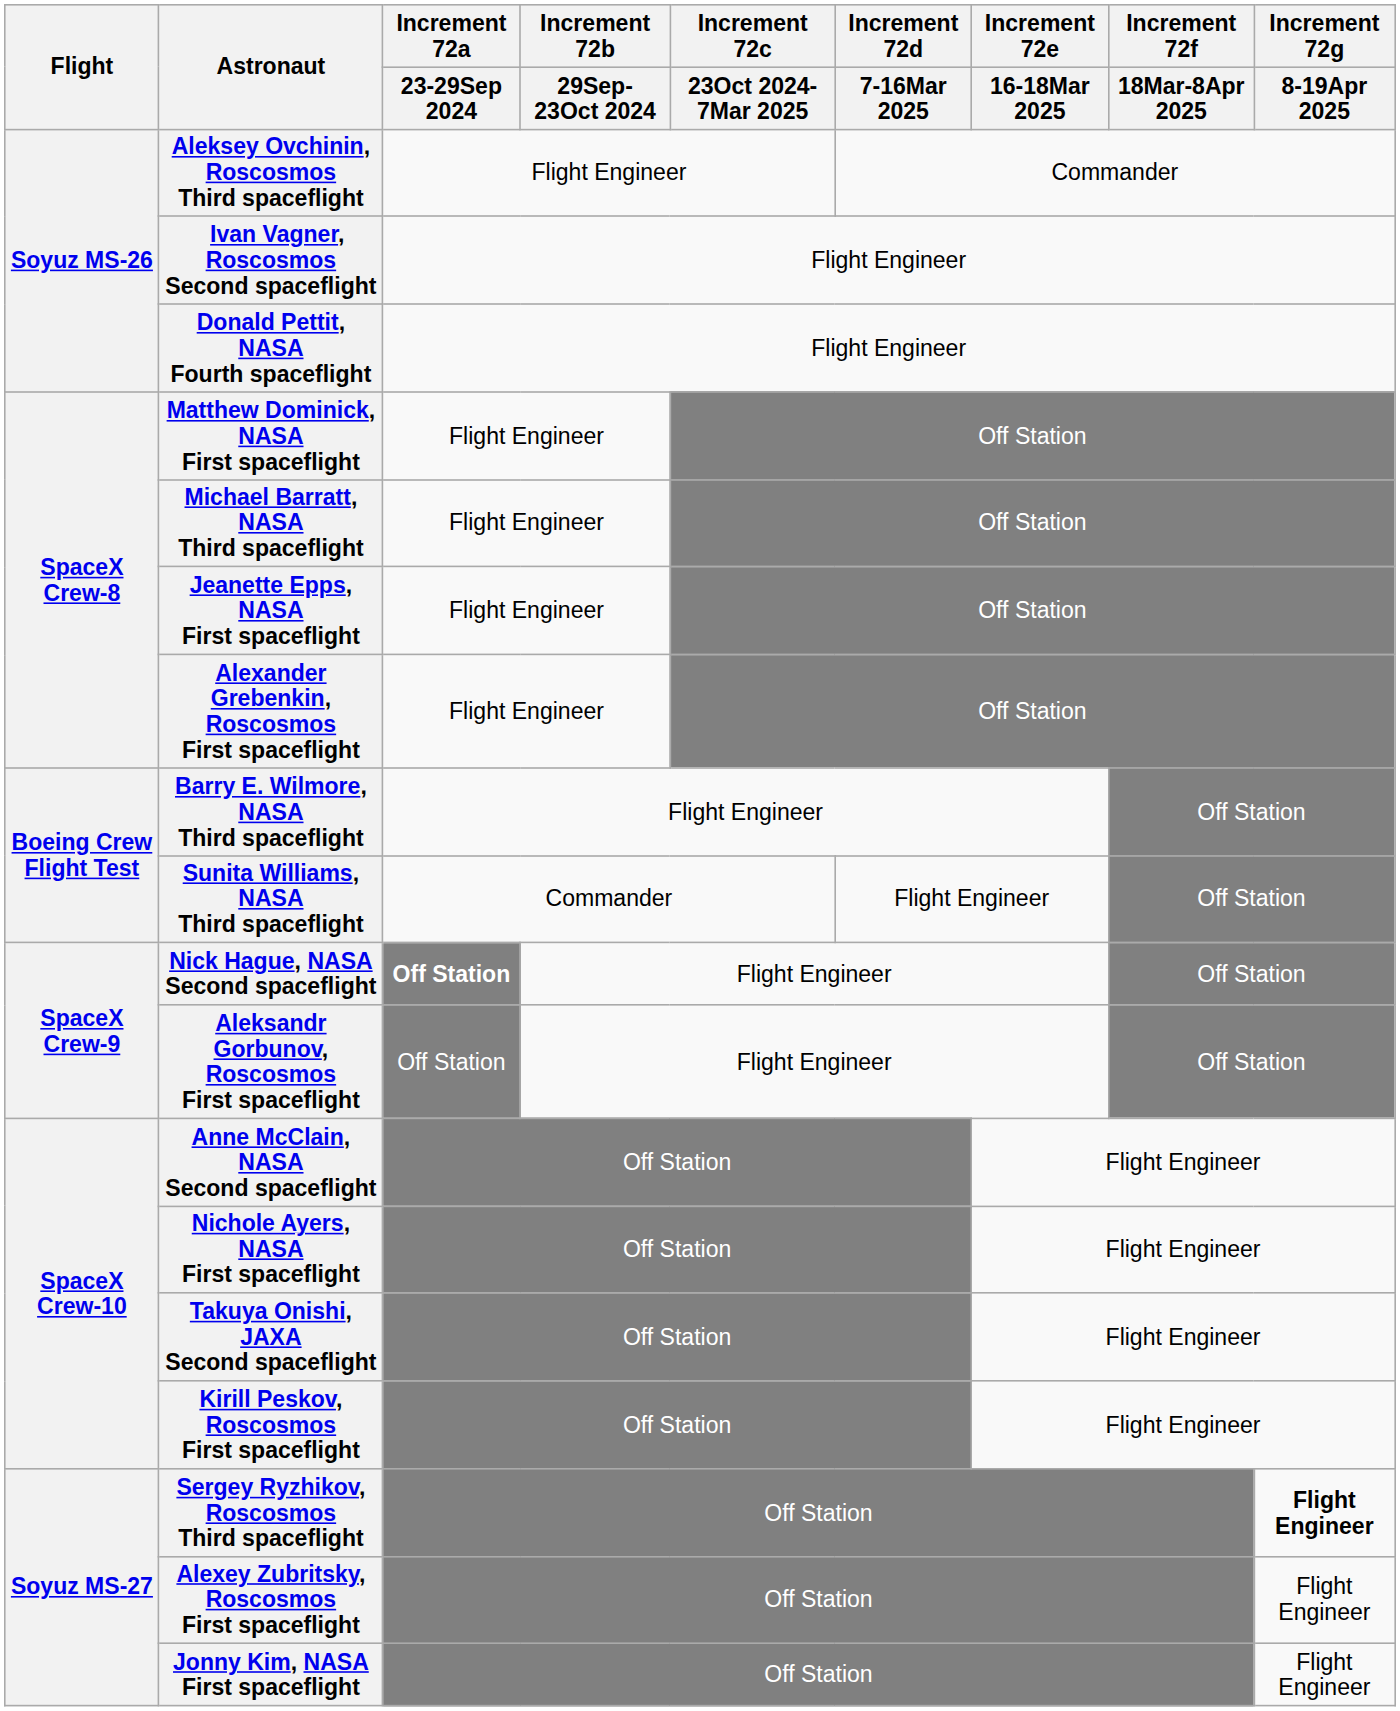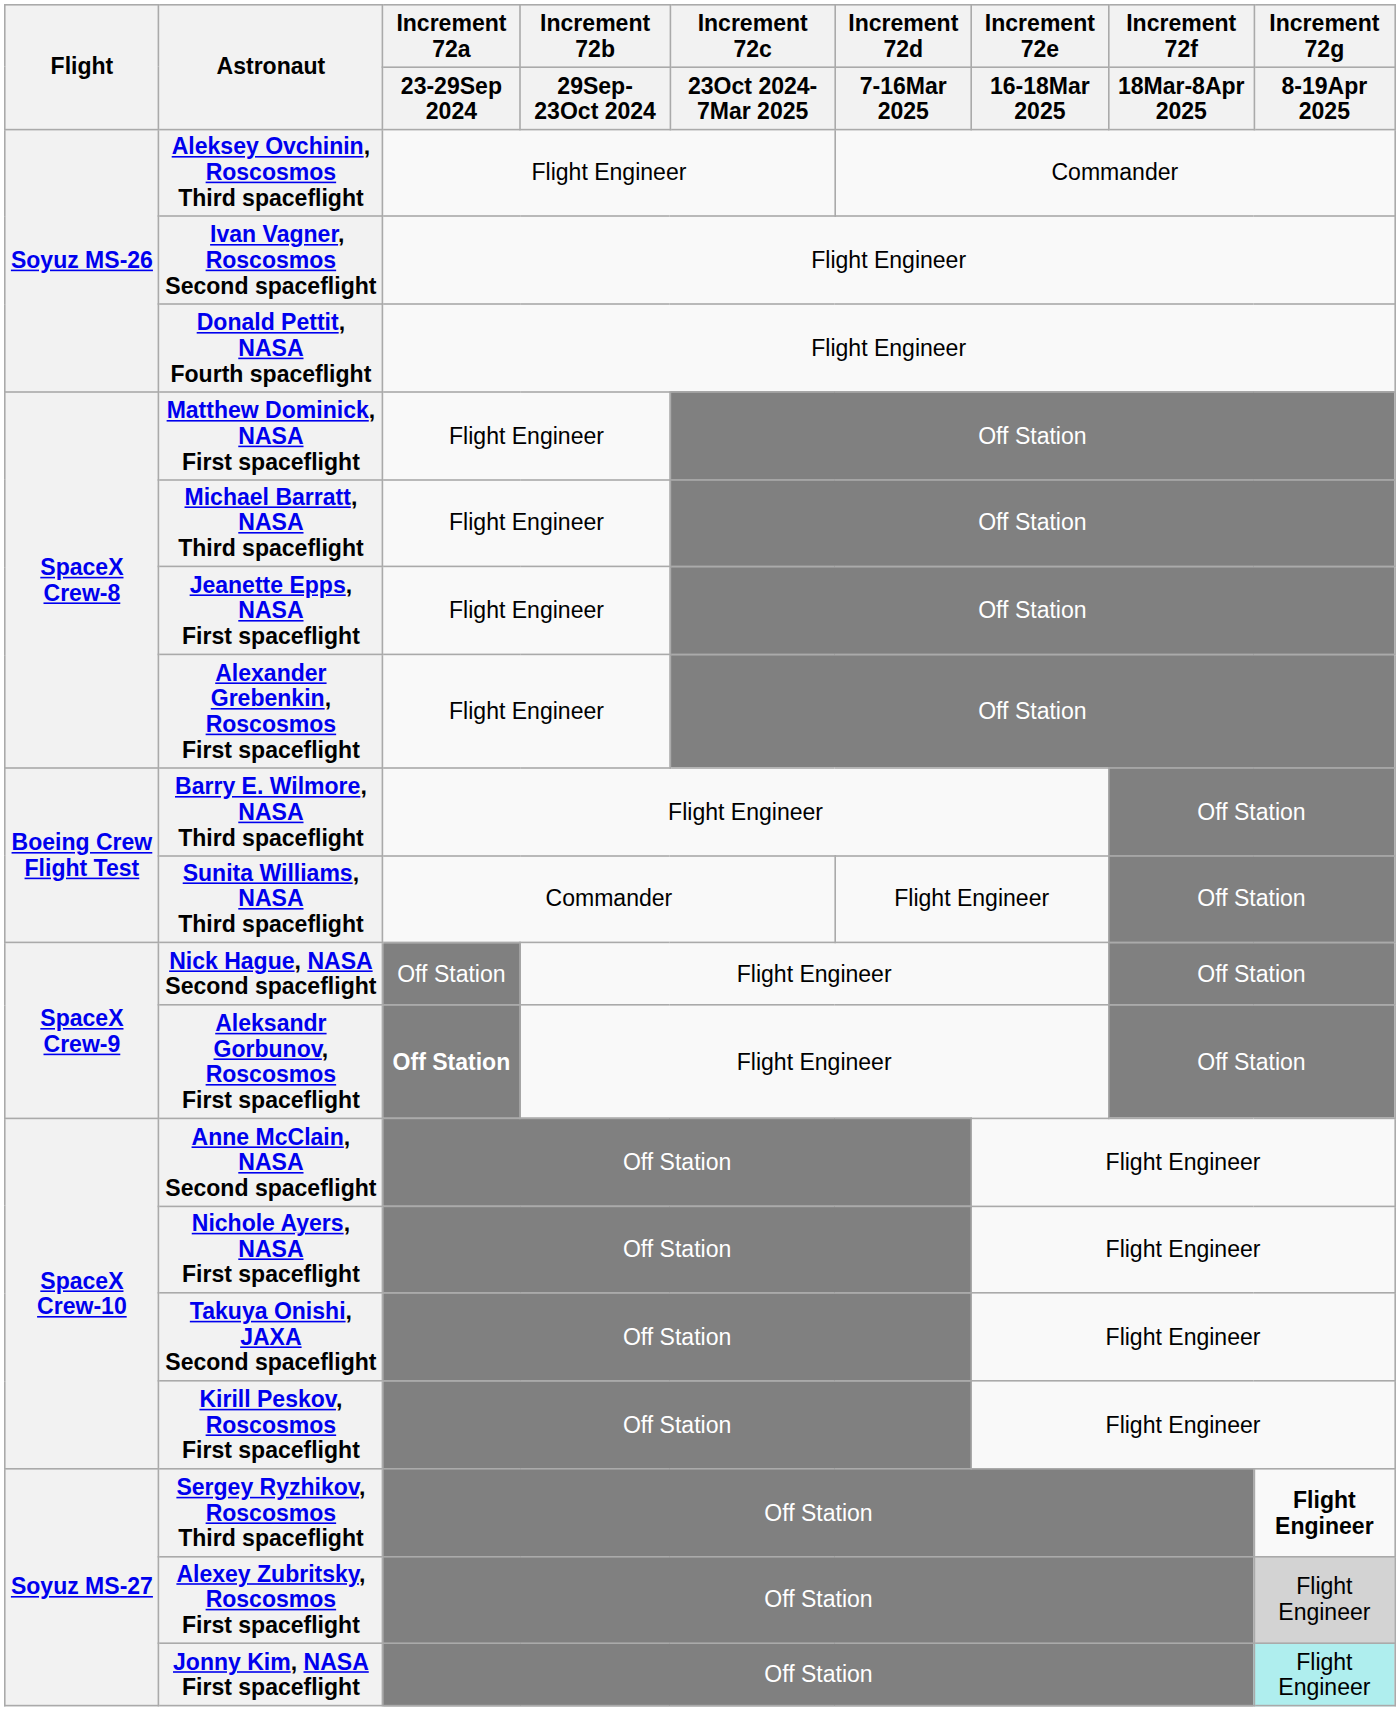(451, 974) bold -> (451, 974) normal
(451, 1062) normal -> (451, 1062) bold
(1324, 1600) no background -> (1324, 1600) lightgrey background
(1324, 1675) no background -> (1324, 1675) paleturquoise background
